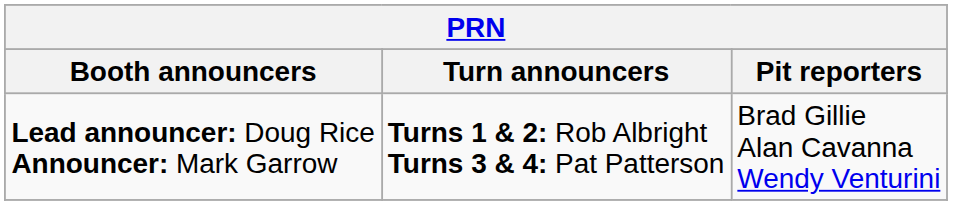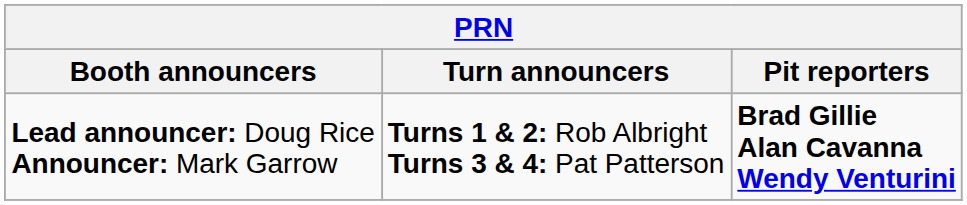(839, 147) normal -> (847, 147) bold
